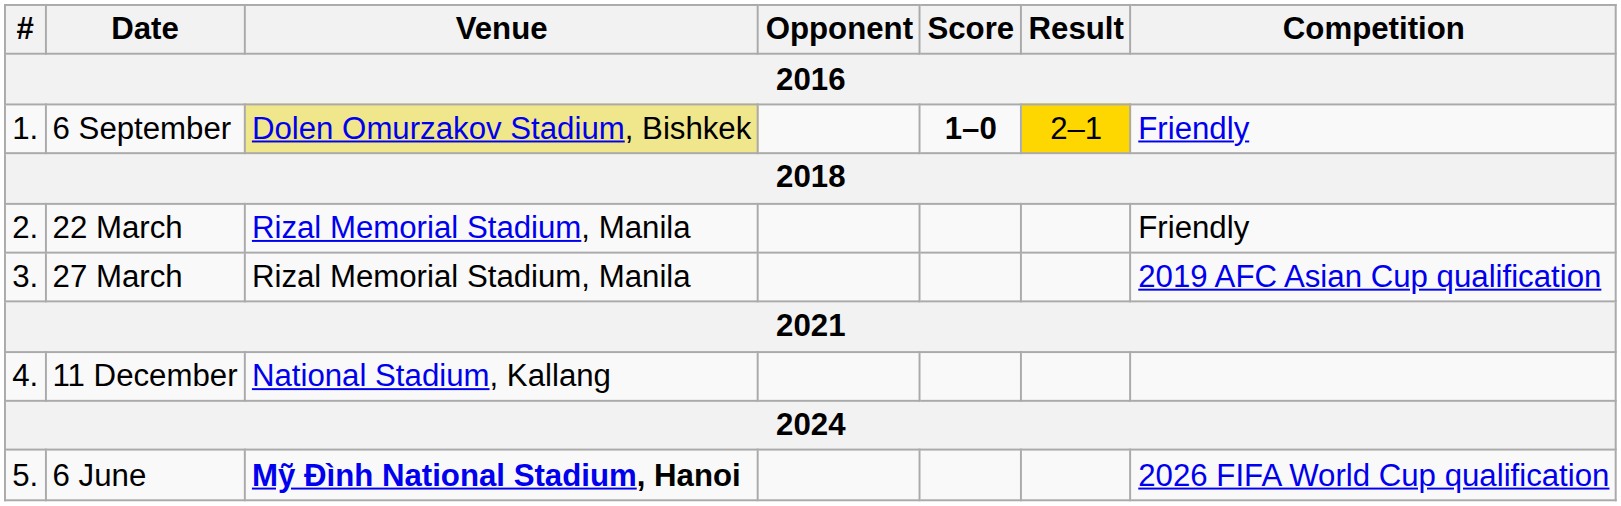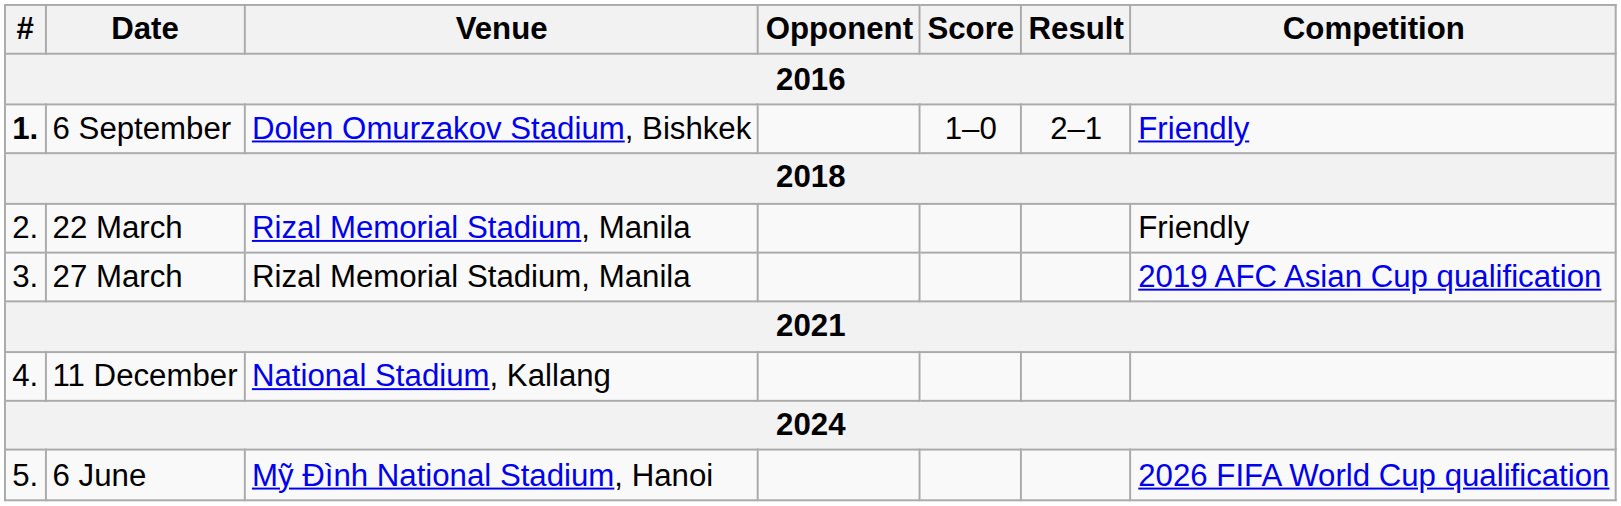(25, 128) normal -> (25, 128) bold
(502, 128) khaki background -> (502, 128) no background
(971, 128) bold -> (971, 128) normal
(1076, 128) gold background -> (1076, 128) no background
(496, 474) bold -> (483, 474) normal
